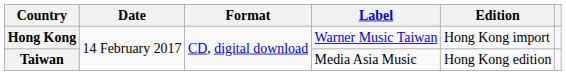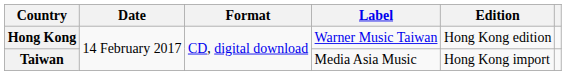(497, 37) Hong Kong import -> (498, 37) Hong Kong edition
(498, 59) Hong Kong edition -> (497, 59) Hong Kong import
